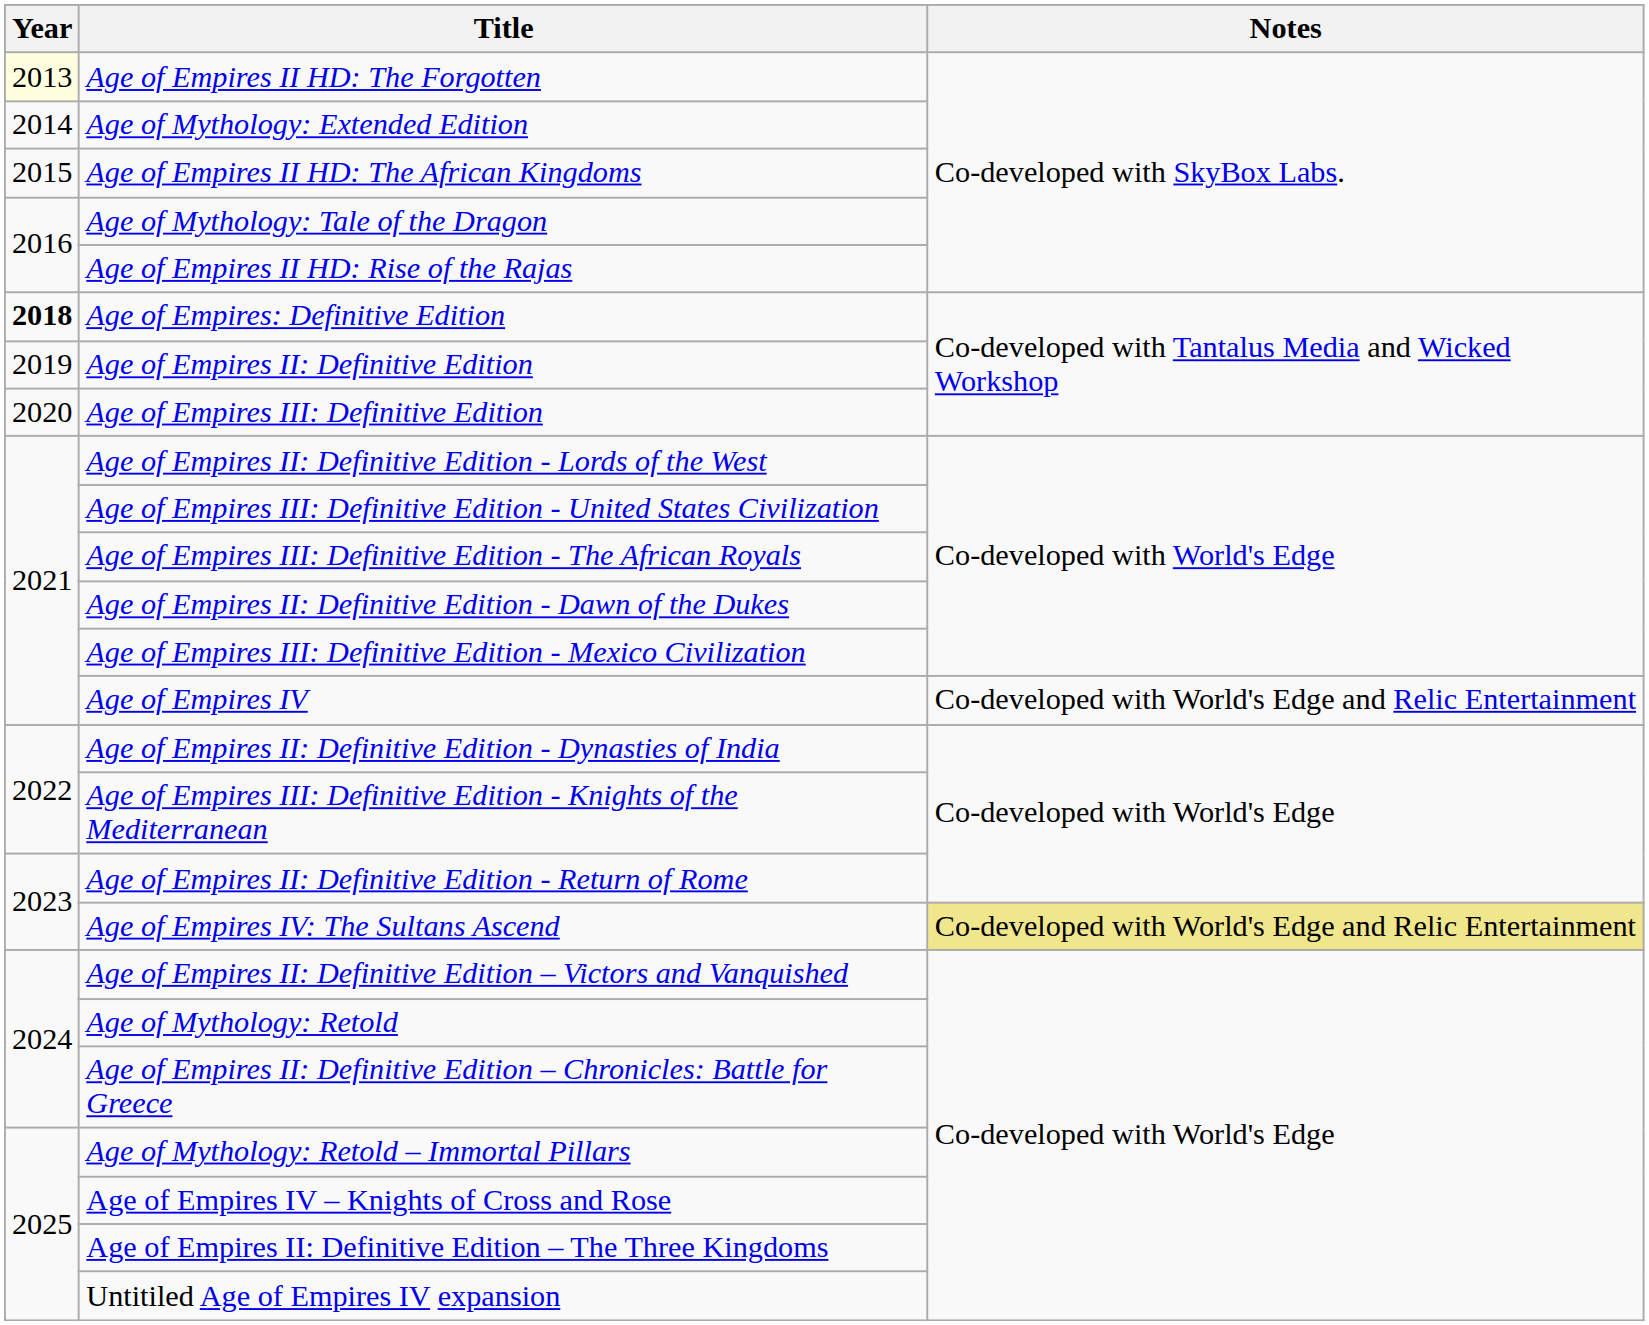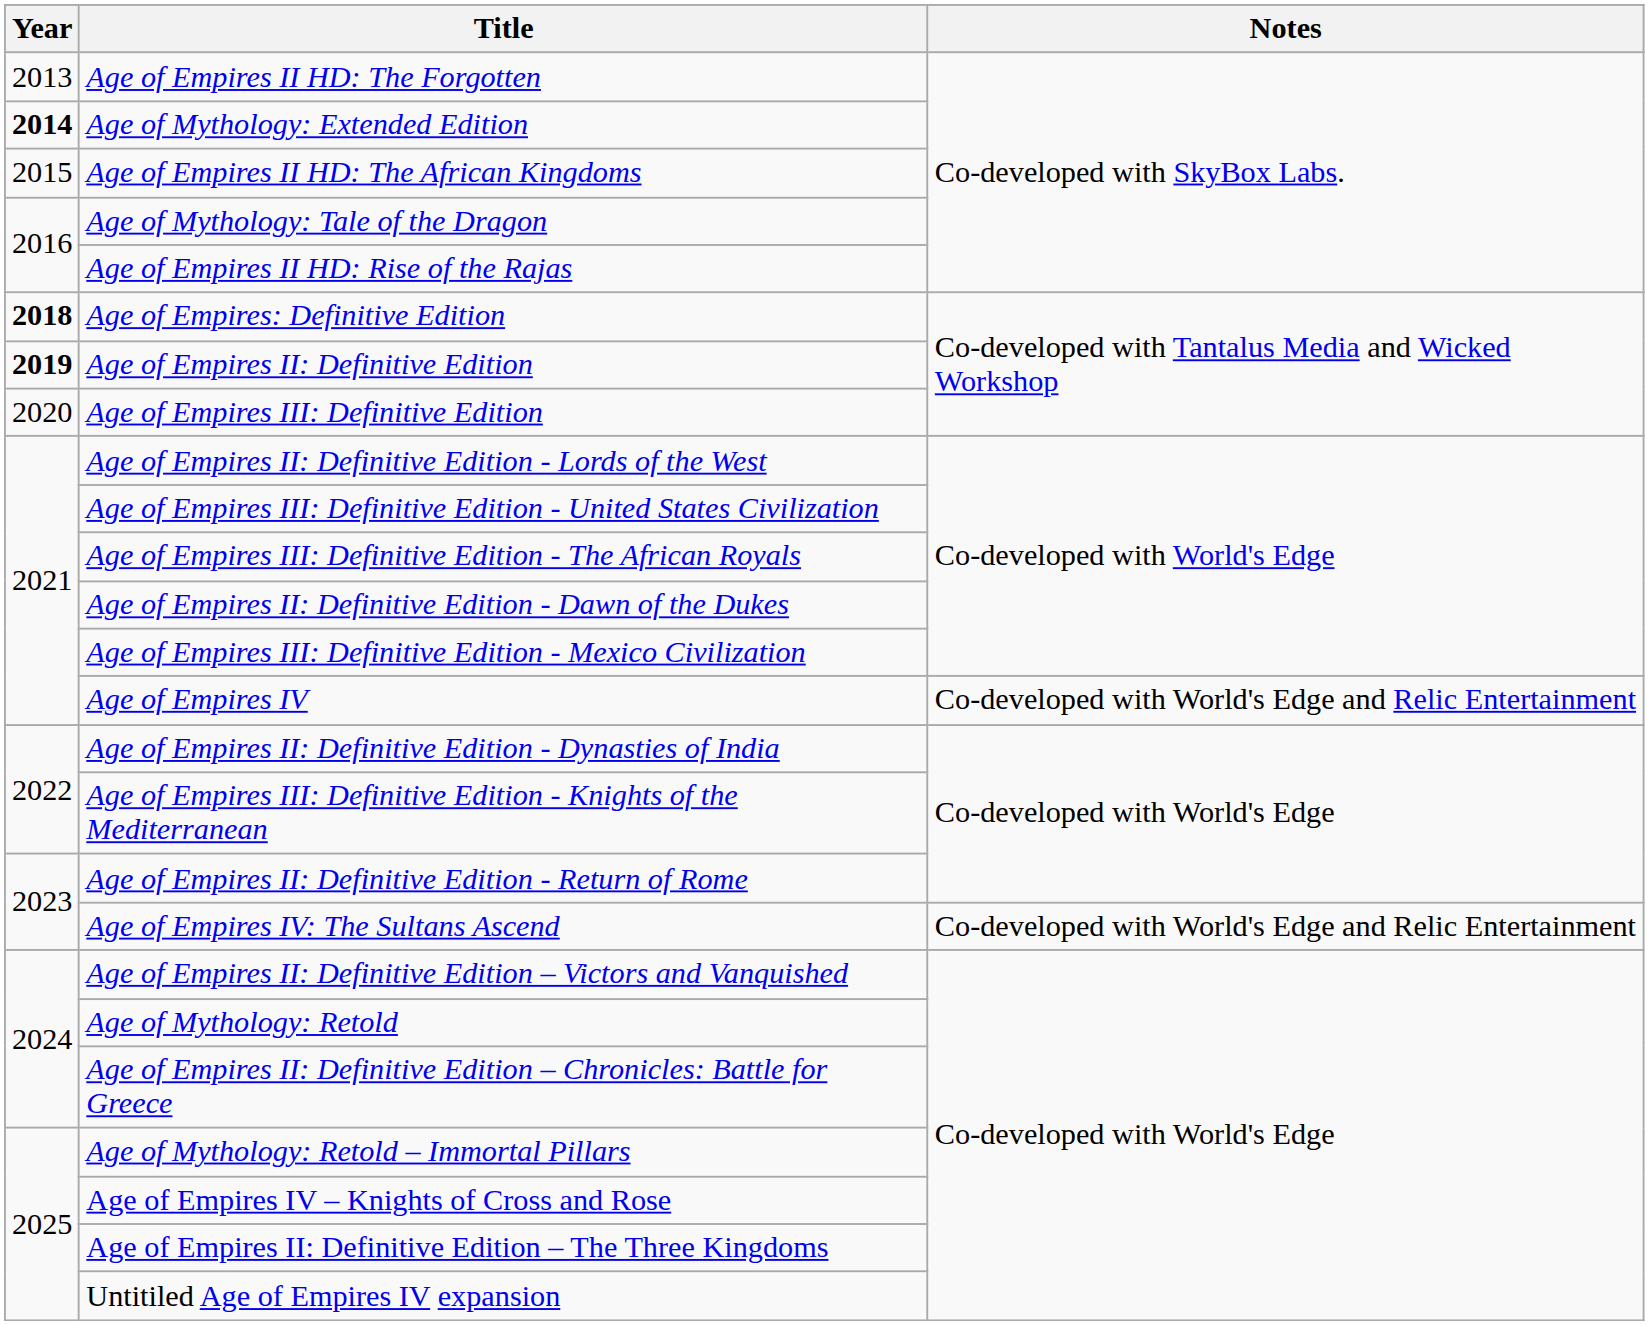(42, 76) lightyellow background -> (42, 76) no background
(42, 124) normal -> (42, 124) bold
(42, 364) normal -> (42, 364) bold
(1285, 925) khaki background -> (1285, 925) no background
